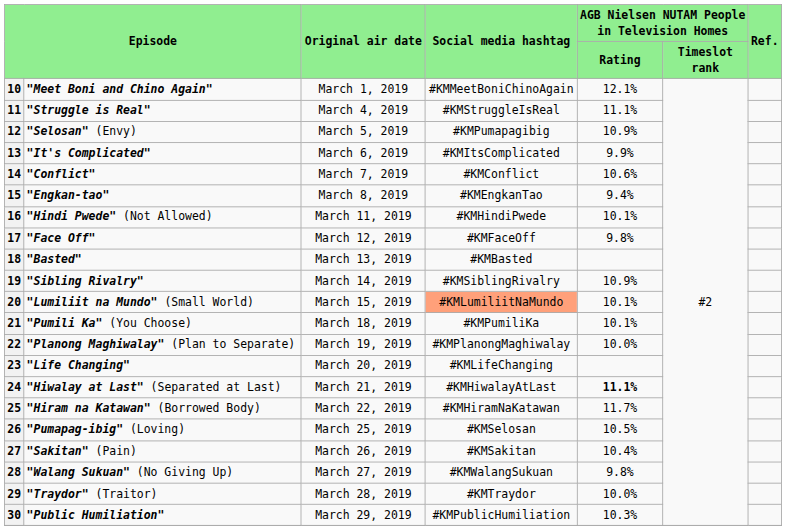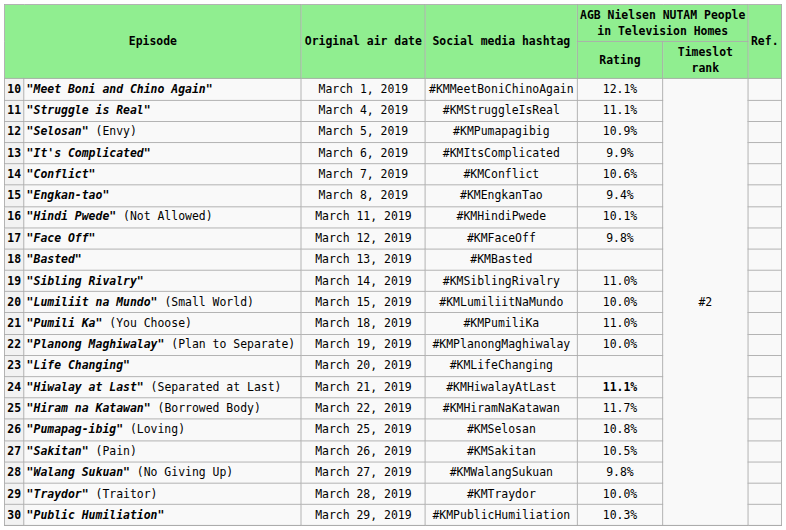(620, 280) 10.9% -> (620, 280) 11.0%
(501, 302) lightsalmon background -> (501, 302) no background
(620, 302) 10.1% -> (620, 302) 10.0%
(620, 323) 10.1% -> (620, 323) 11.0%
(620, 429) 10.5% -> (620, 429) 10.8%
(620, 451) 10.4% -> (620, 451) 10.5%
